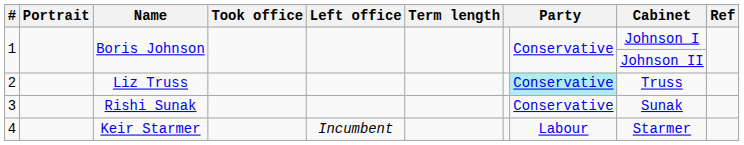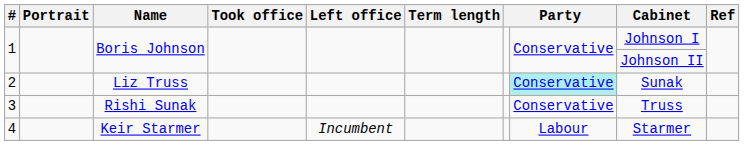(662, 84) Truss -> (662, 84) Sunak
(662, 107) Sunak -> (662, 107) Truss
